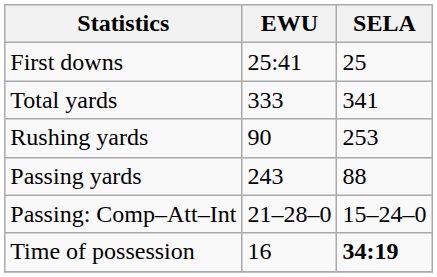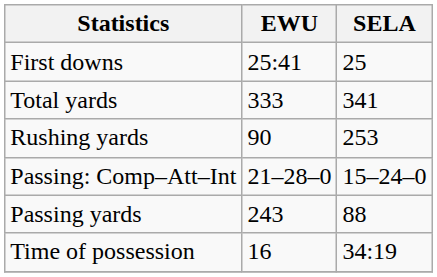rows swapped: (76, 175) <-> (123, 213)
(370, 251) bold -> (370, 251) normal
